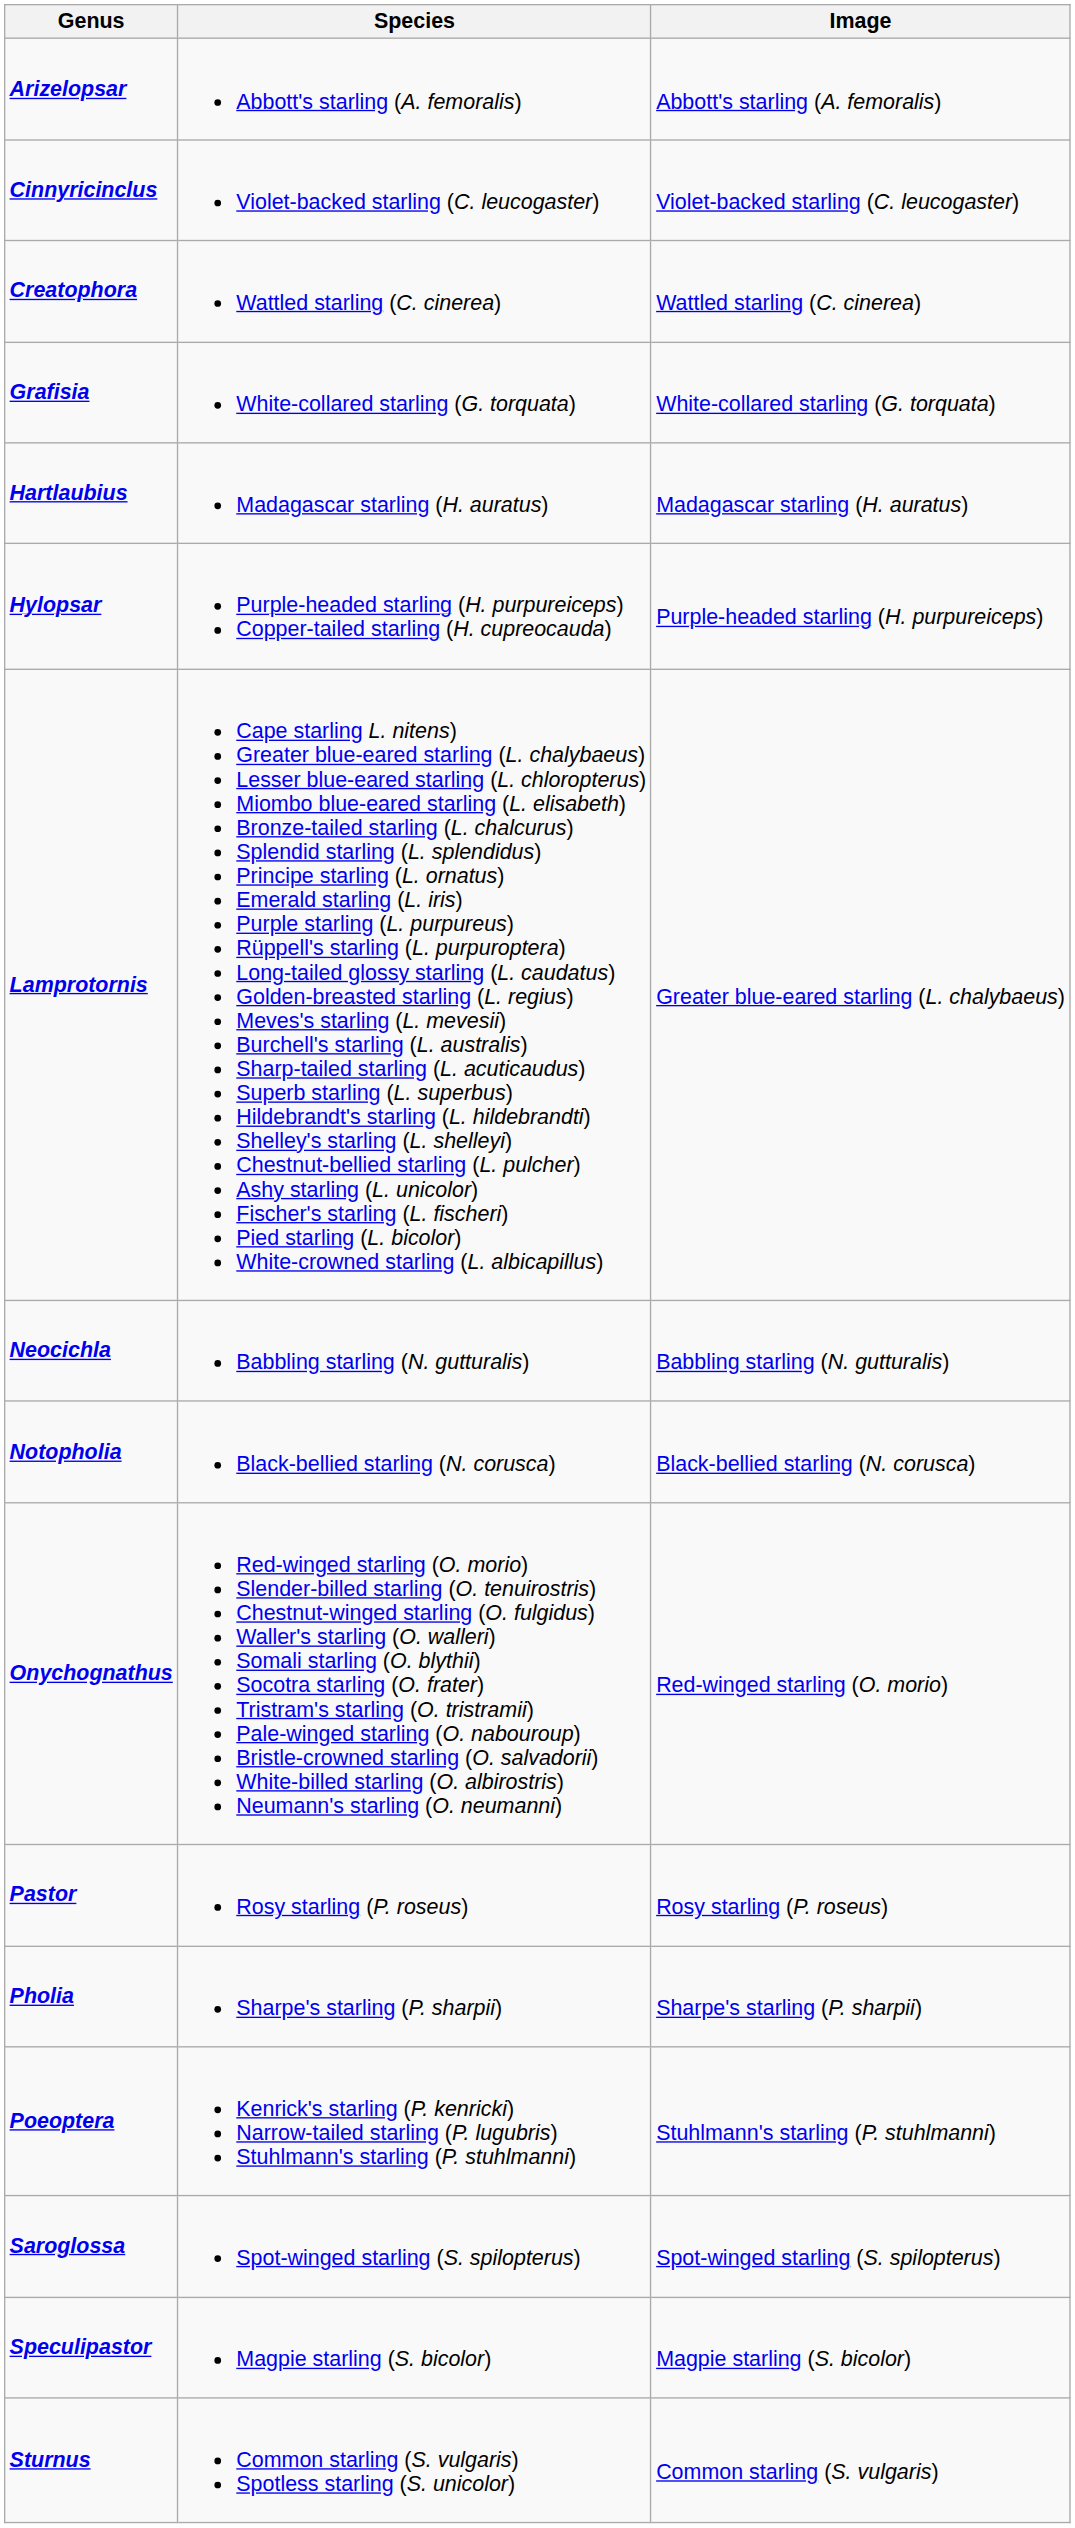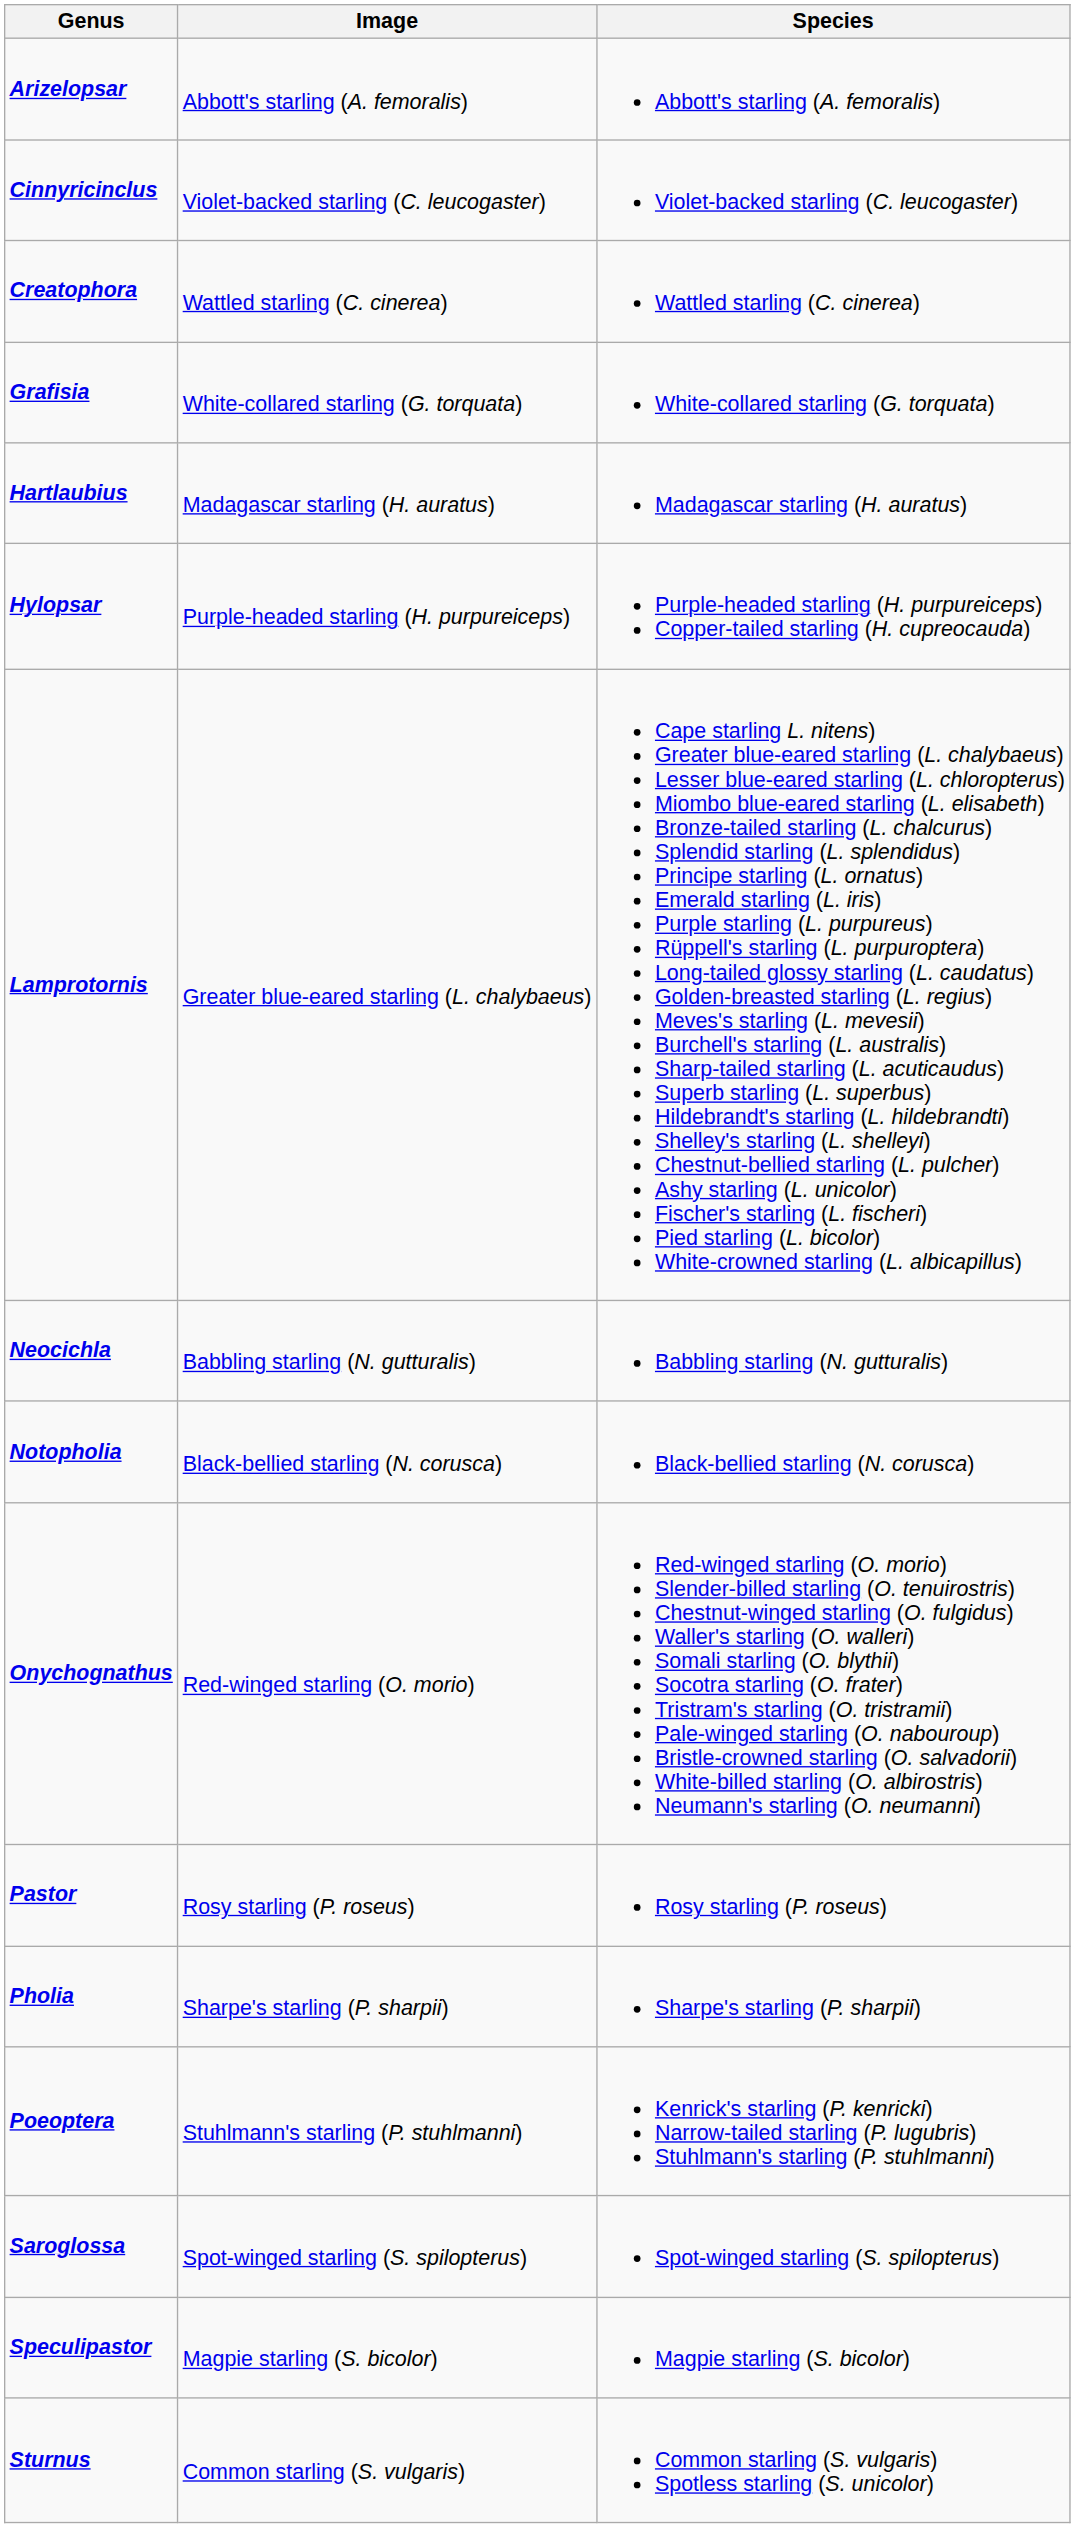columns swapped: (414, 21) <-> (861, 21)
